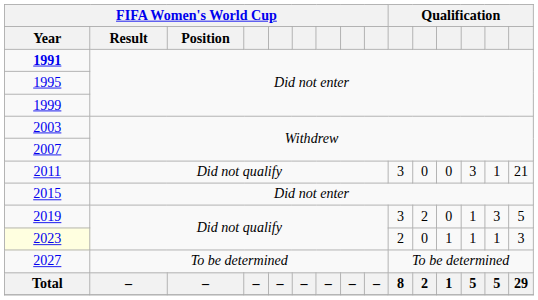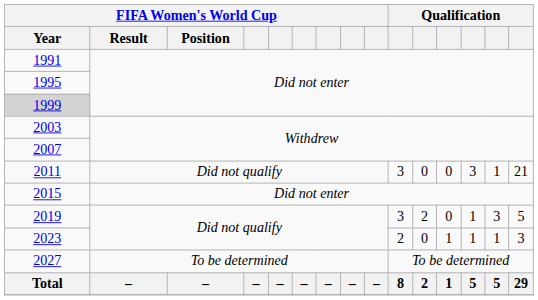(47, 60) bold -> (47, 60) normal
(47, 104) no background -> (47, 104) lightgrey background
(47, 238) lightyellow background -> (47, 238) no background
